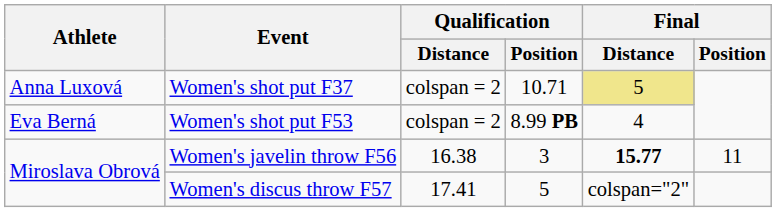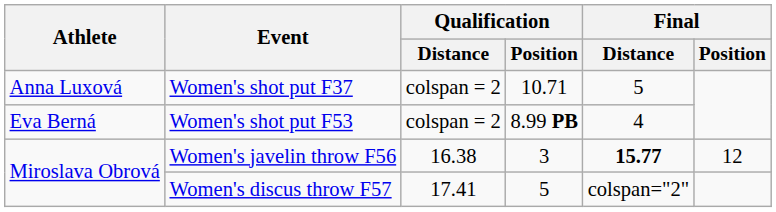(638, 87) khaki background -> (638, 87) no background
(732, 155) 11 -> (732, 155) 12
